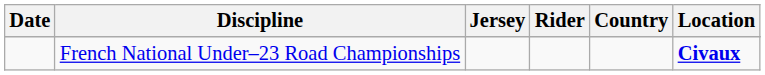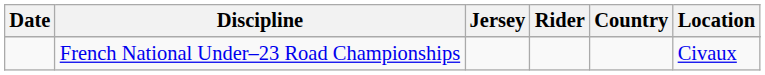(709, 53) bold -> (707, 53) normal
